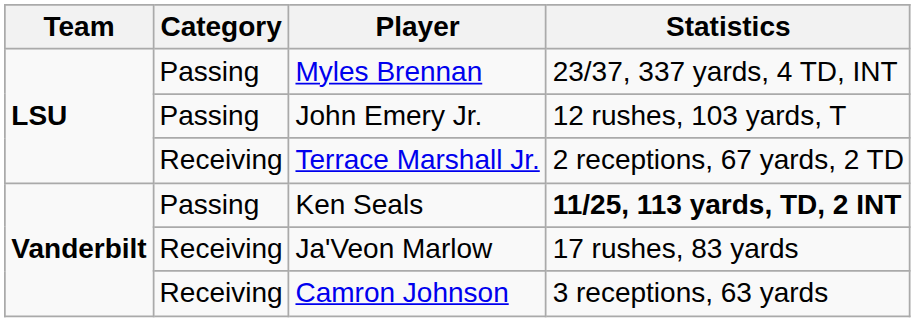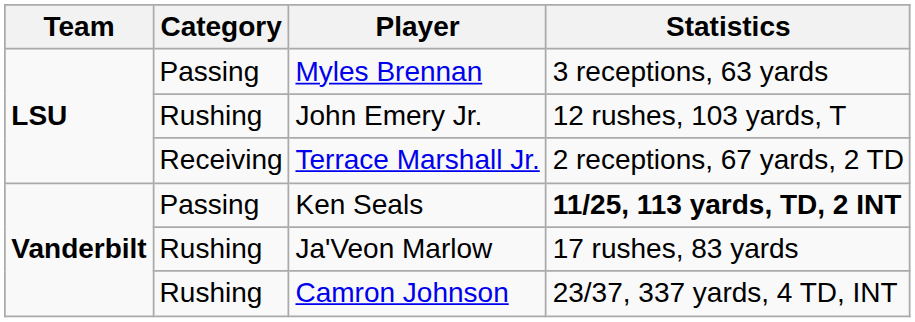(725, 71) 23/37, 337 yards, 4 TD, INT -> (690, 71) 3 receptions, 63 yards
(209, 115) Passing -> (211, 115) Rushing
(221, 248) Receiving -> (211, 248) Rushing
(221, 293) Receiving -> (211, 293) Rushing
(690, 293) 3 receptions, 63 yards -> (725, 293) 23/37, 337 yards, 4 TD, INT
